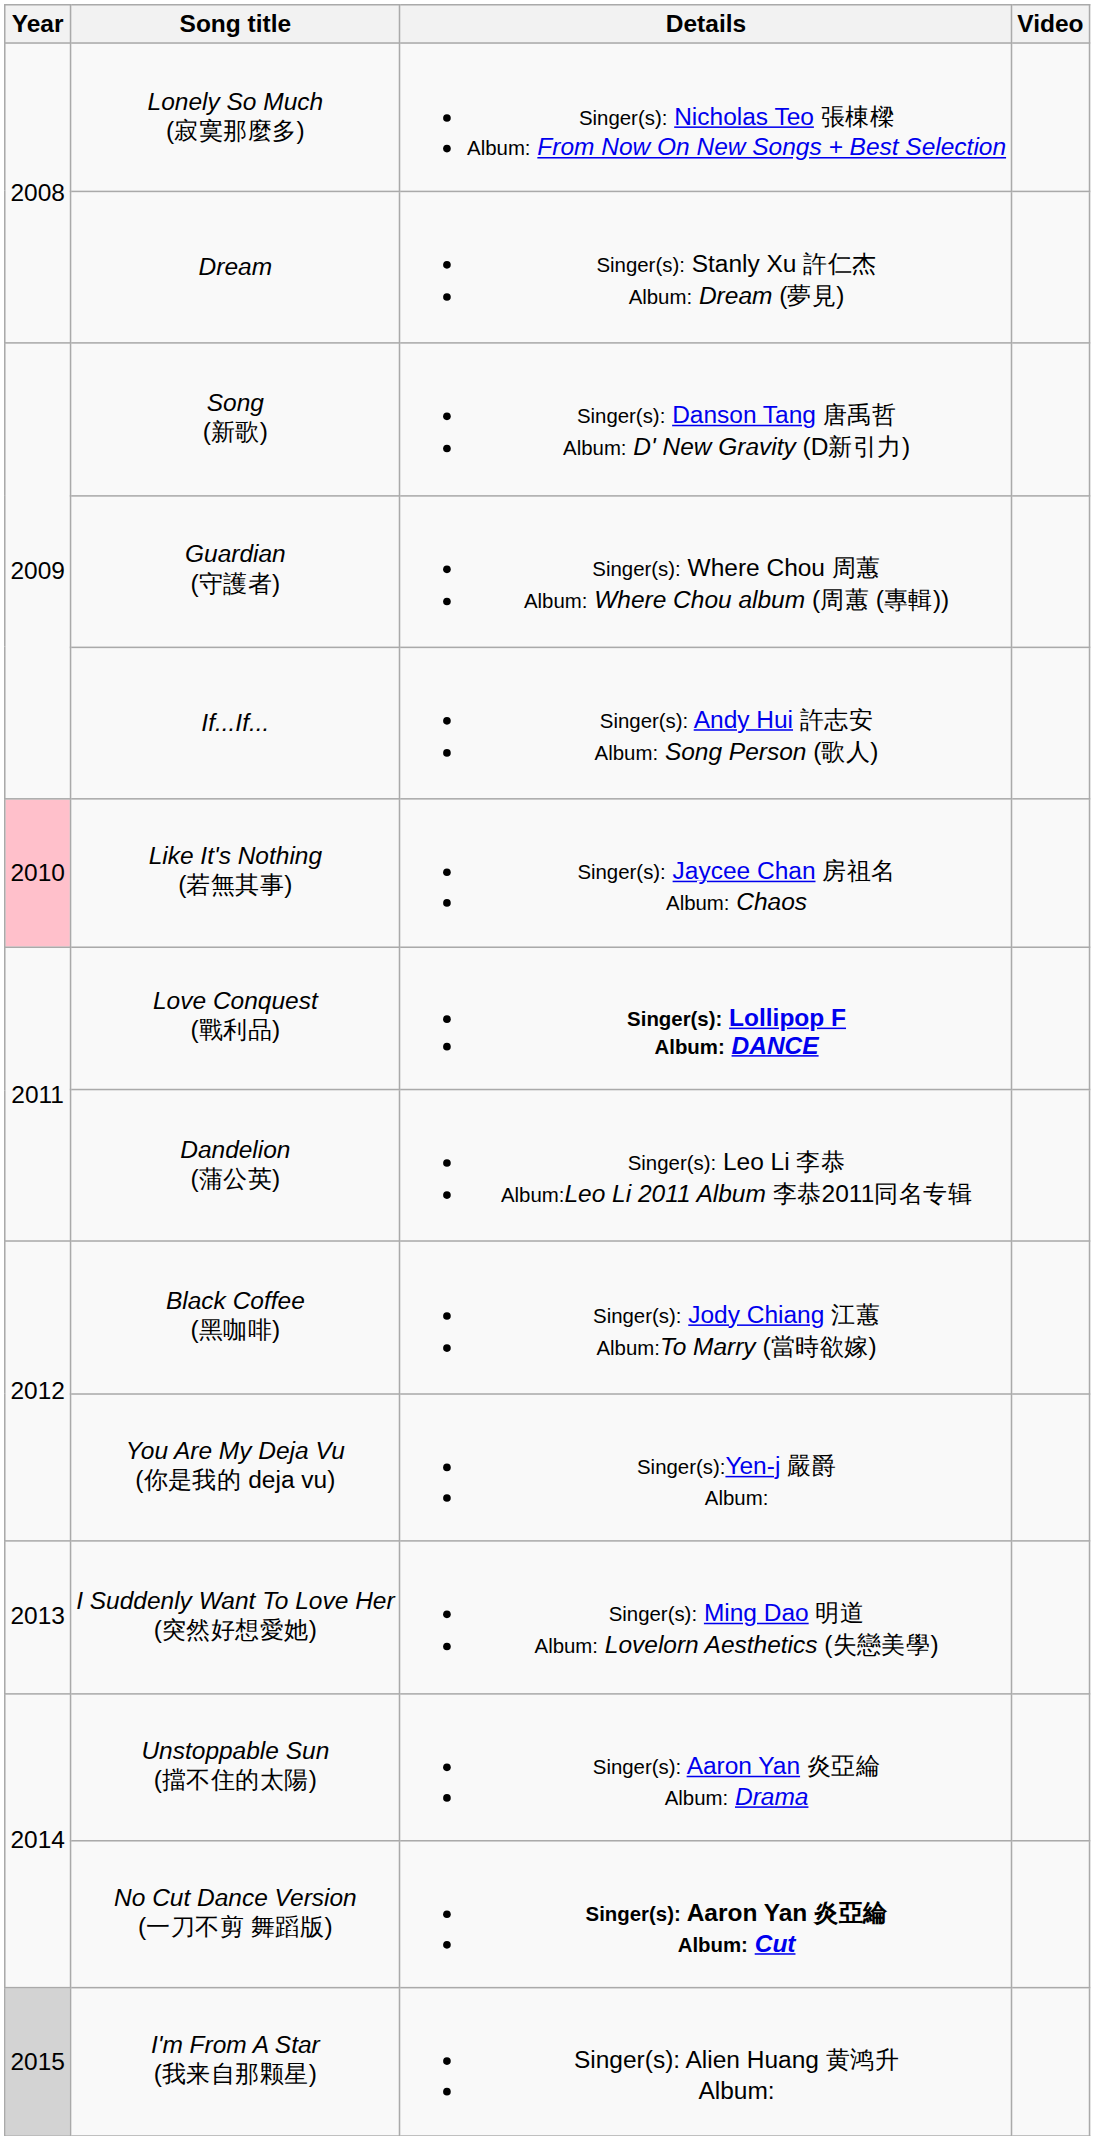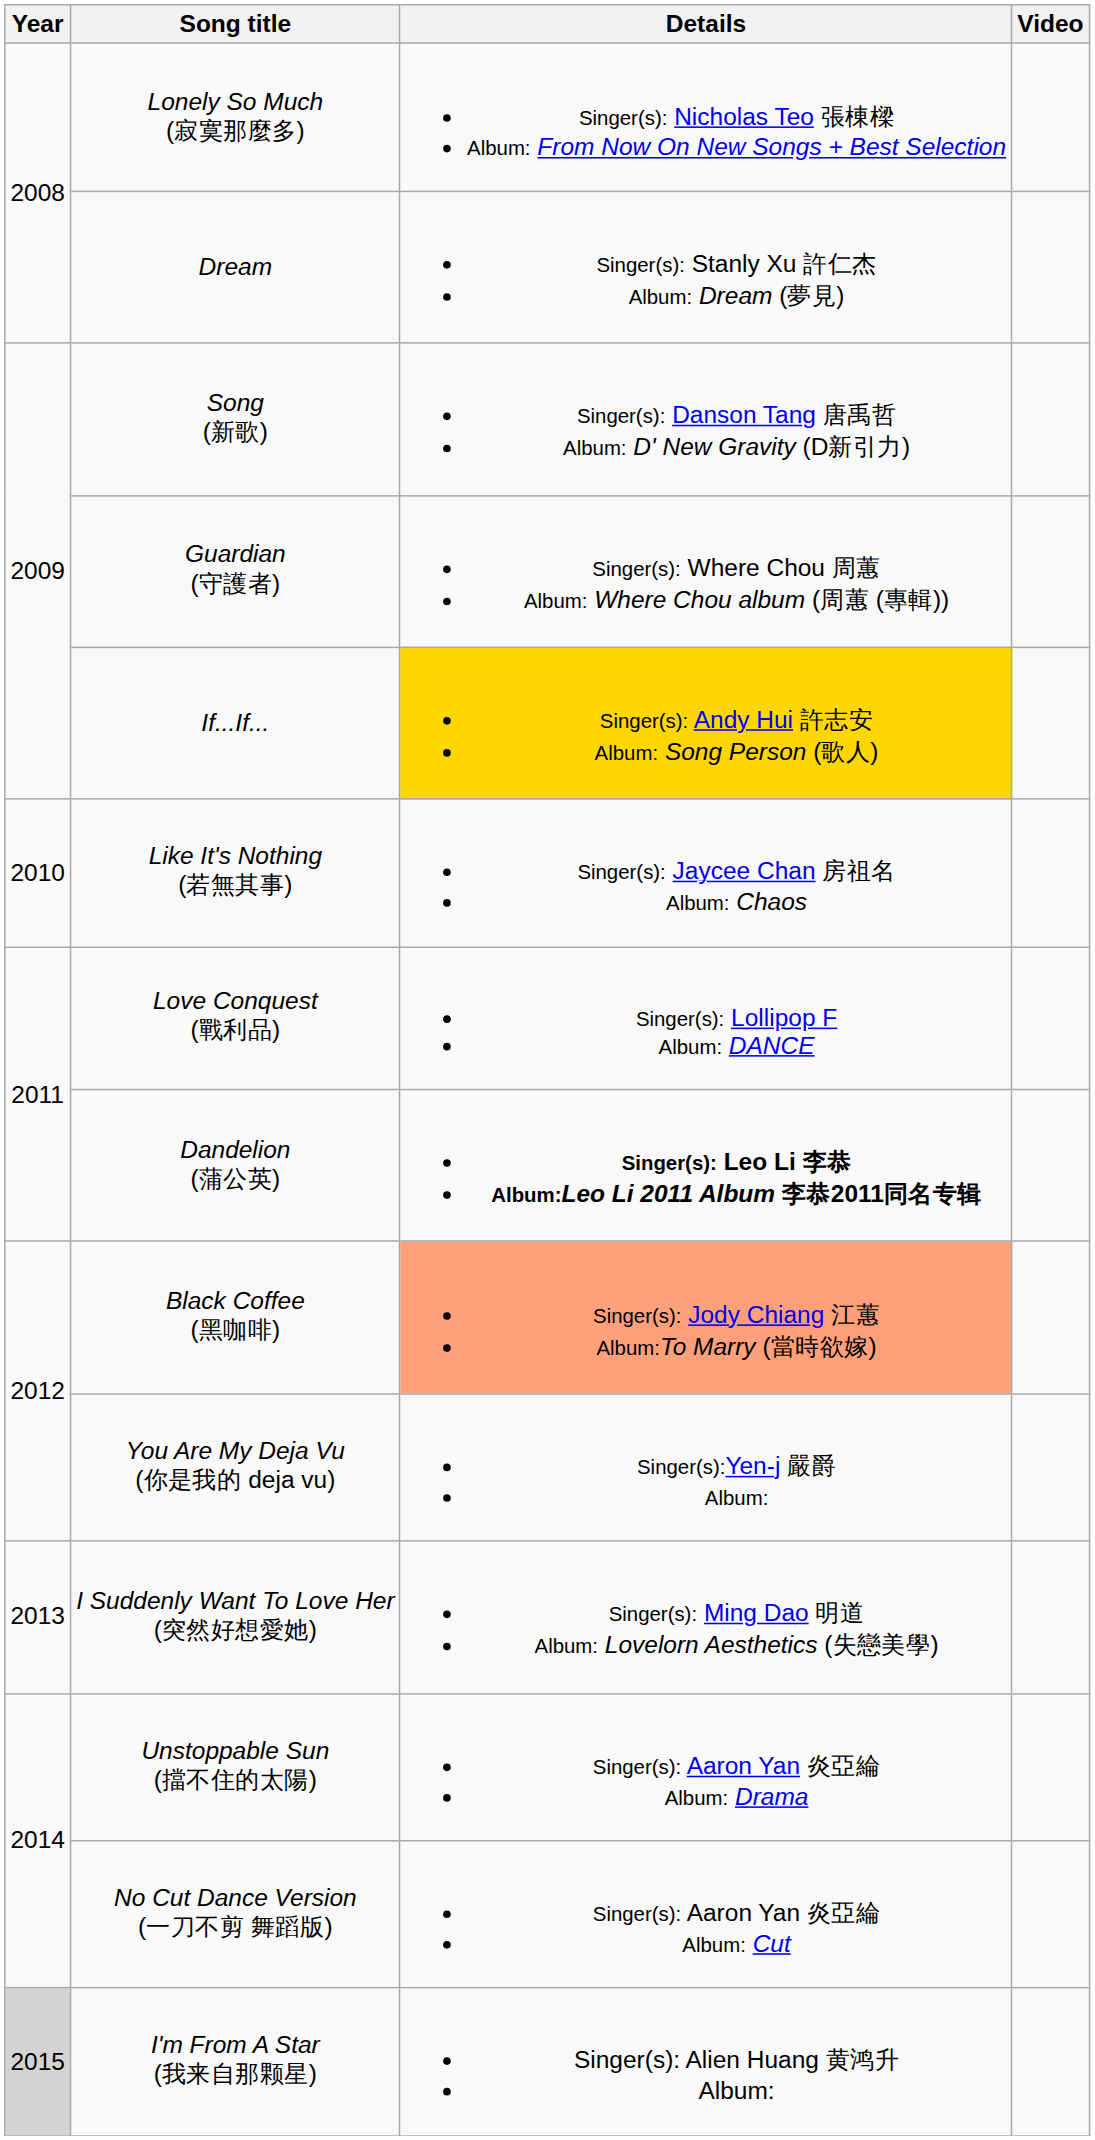(706, 737) no background -> (706, 737) gold background
(38, 872) pink background -> (38, 872) no background
(706, 1032) bold -> (706, 1032) normal
(706, 1179) normal -> (706, 1179) bold
(706, 1331) no background -> (706, 1331) lightsalmon background
(706, 1928) bold -> (706, 1928) normal
